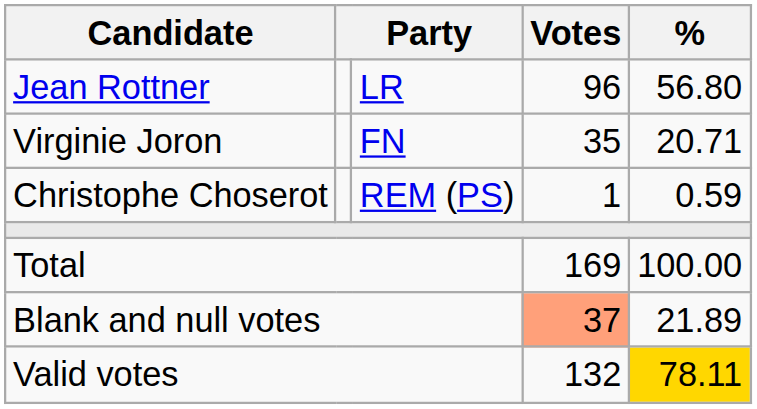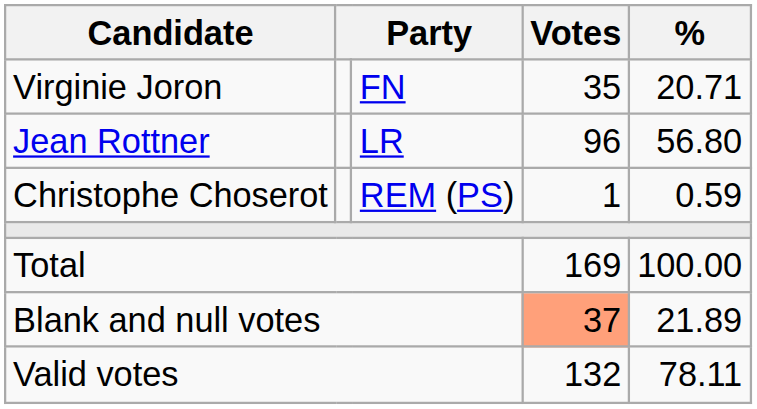rows swapped: (111, 87) <-> (118, 141)
(700, 375) gold background -> (700, 375) no background
